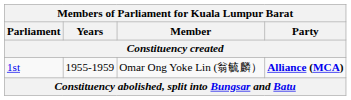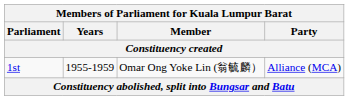(305, 67) bold -> (304, 67) normal
